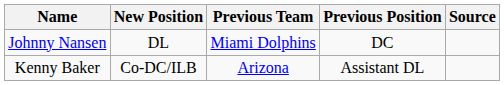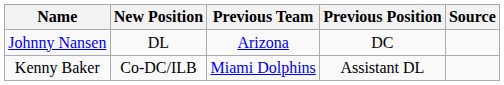(263, 42) Miami Dolphins -> (263, 42) Arizona
(263, 67) Arizona -> (263, 67) Miami Dolphins
